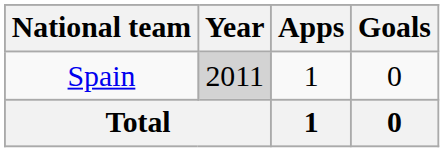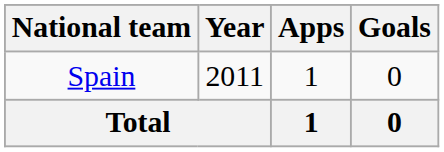(235, 75) lightgrey background -> (235, 75) no background
